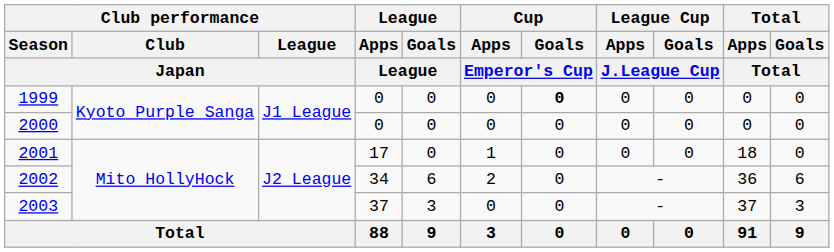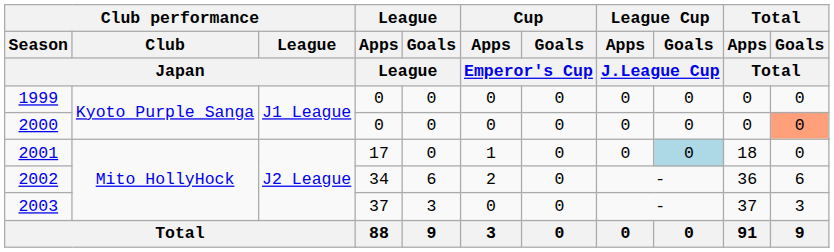(559, 99) bold -> (559, 99) normal
(800, 126) no background -> (800, 126) lightsalmon background
(689, 153) no background -> (689, 153) lightblue background
